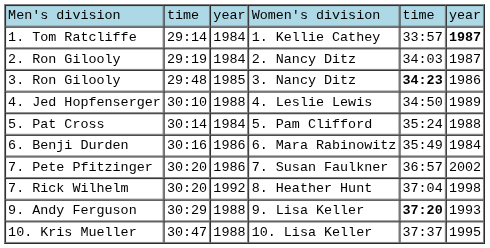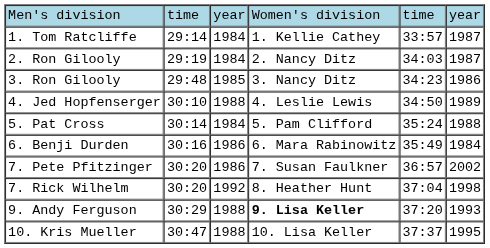(465, 37) bold -> (465, 37) normal
(423, 81) bold -> (423, 81) normal
(308, 211) normal -> (308, 211) bold
(423, 211) bold -> (423, 211) normal
